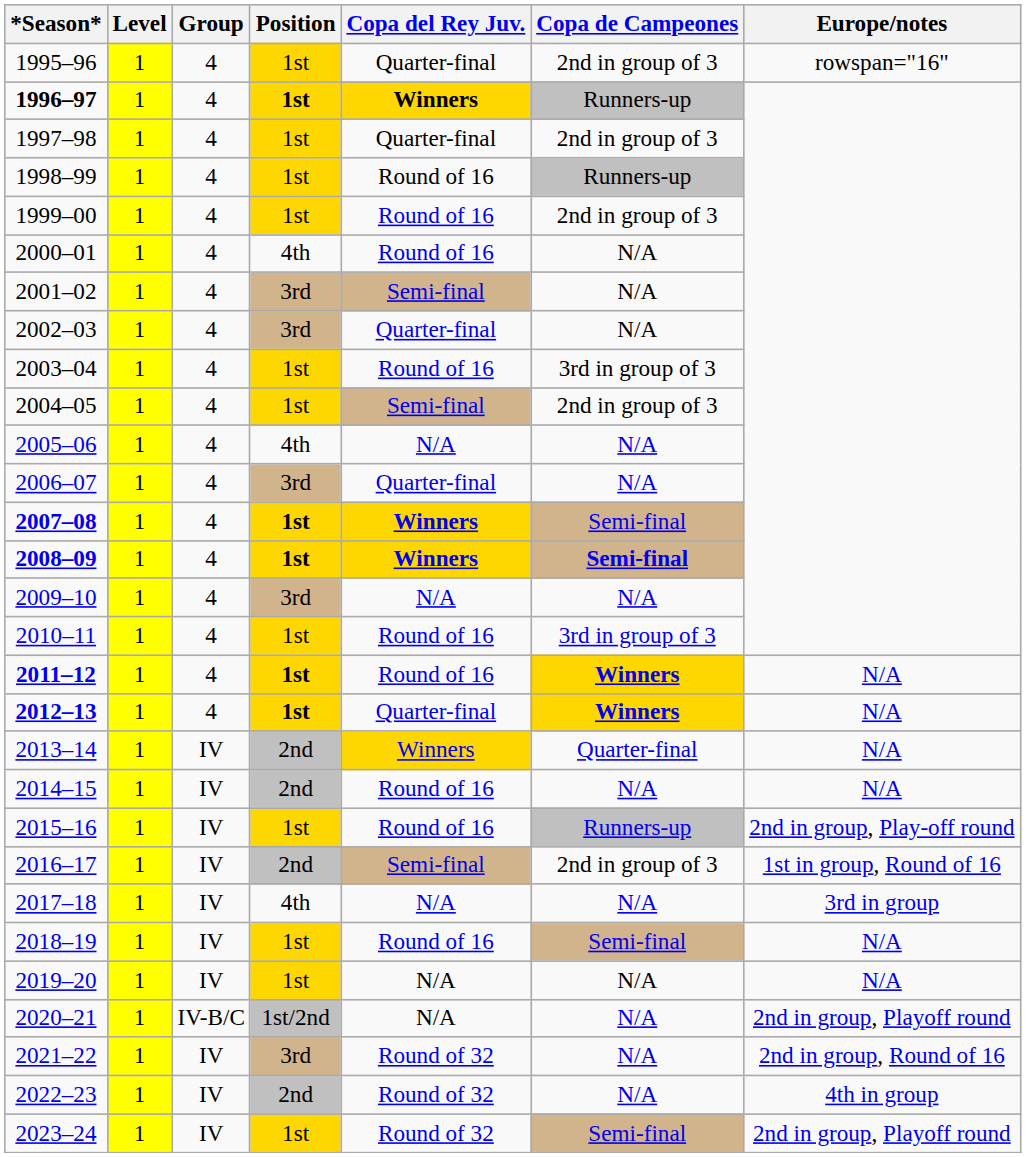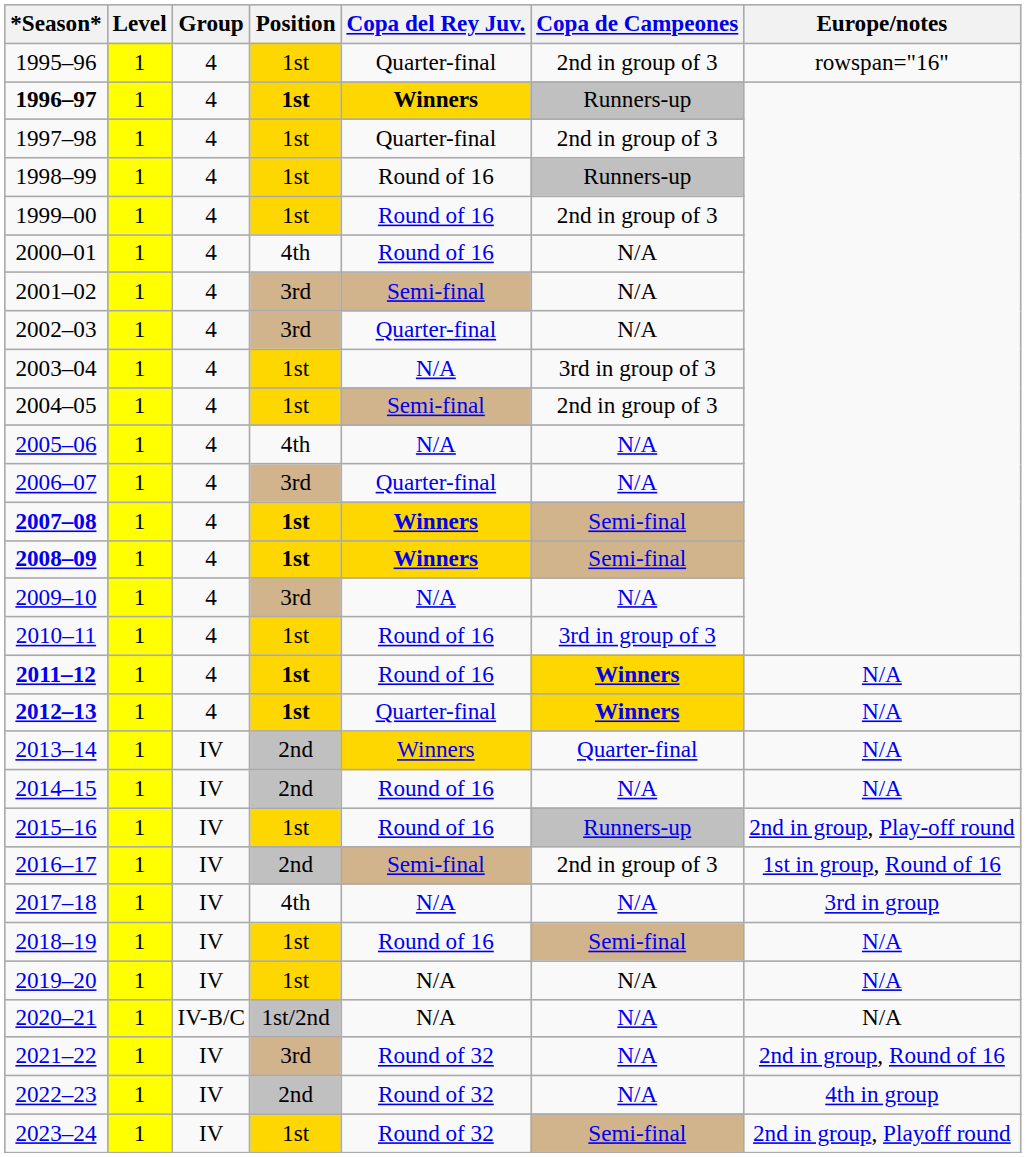(436, 368) Round of 16 -> (436, 368) N/A
(637, 559) bold -> (637, 559) normal
(882, 1018) 2nd in group, Playoff round -> (882, 1018) N/A
